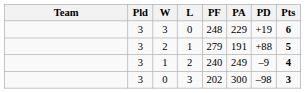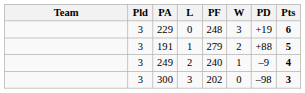columns swapped: (165, 12) <-> (239, 12)
